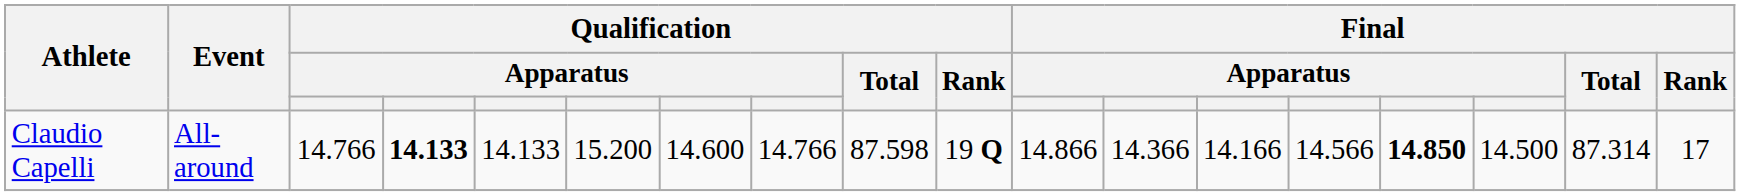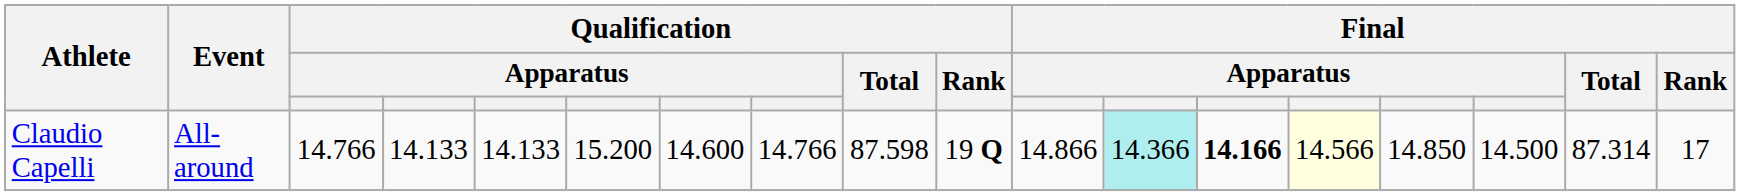(428, 150) bold -> (428, 150) normal
(1150, 150) no background -> (1150, 150) paleturquoise background
(1242, 150) normal -> (1242, 150) bold
(1334, 150) no background -> (1334, 150) lightyellow background
(1427, 150) bold -> (1427, 150) normal
